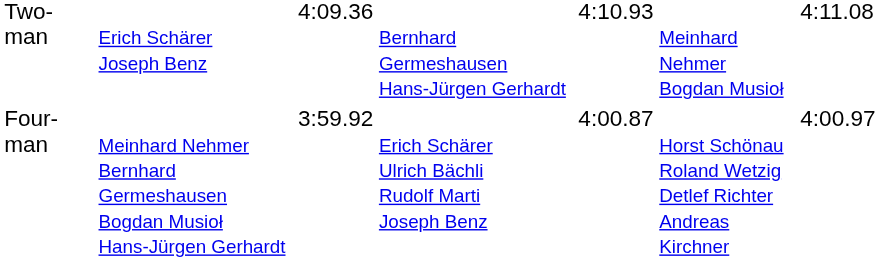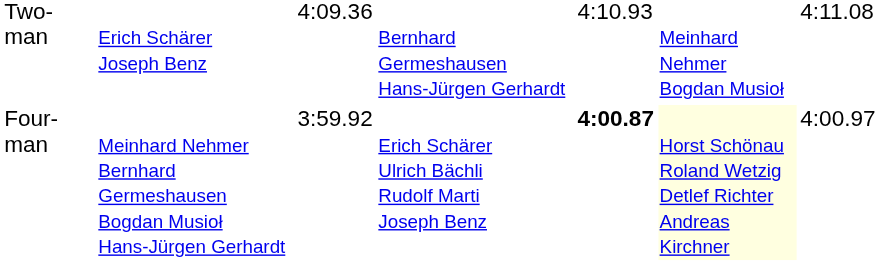(616, 118) normal -> (616, 118) bold
(721, 196) no background -> (722, 196) lightyellow background
